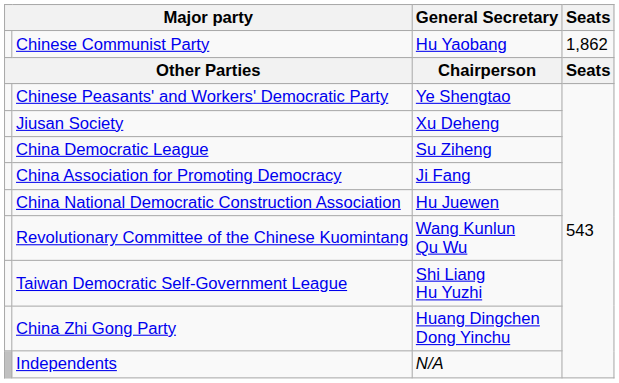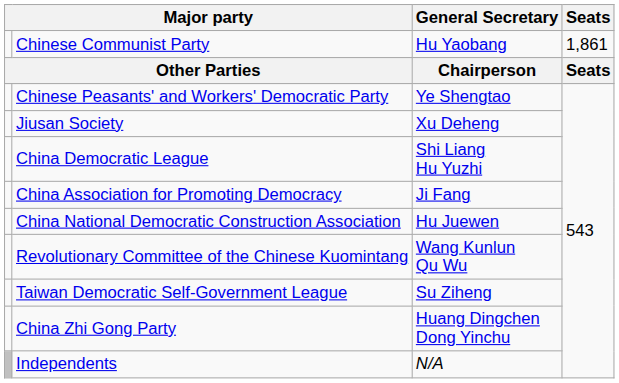(587, 44) 1,862 -> (587, 44) 1,861
(454, 149) Su Ziheng -> (451, 159) Shi Liang Hu Yuzhi
(451, 283) Shi Liang Hu Yuzhi -> (454, 292) Su Ziheng
